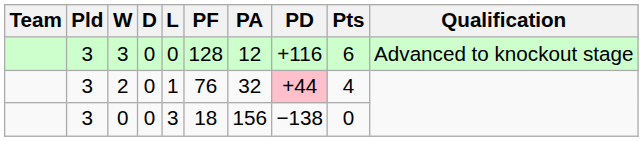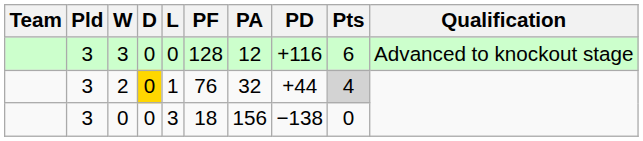(149, 86) no background -> (149, 86) gold background
(300, 86) pink background -> (300, 86) no background
(348, 86) no background -> (348, 86) lightgrey background
